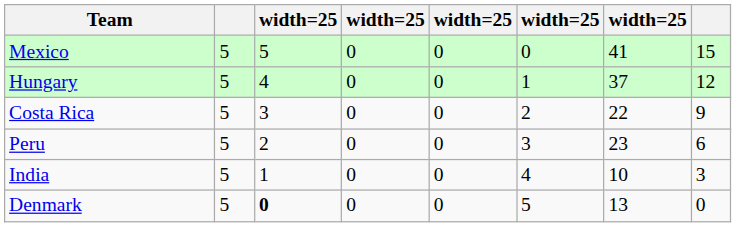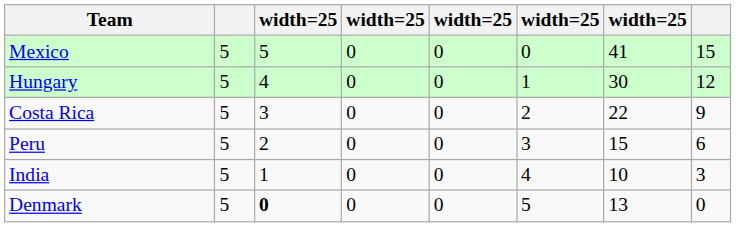(618, 81) 37 -> (618, 81) 30
(618, 143) 23 -> (618, 143) 15
